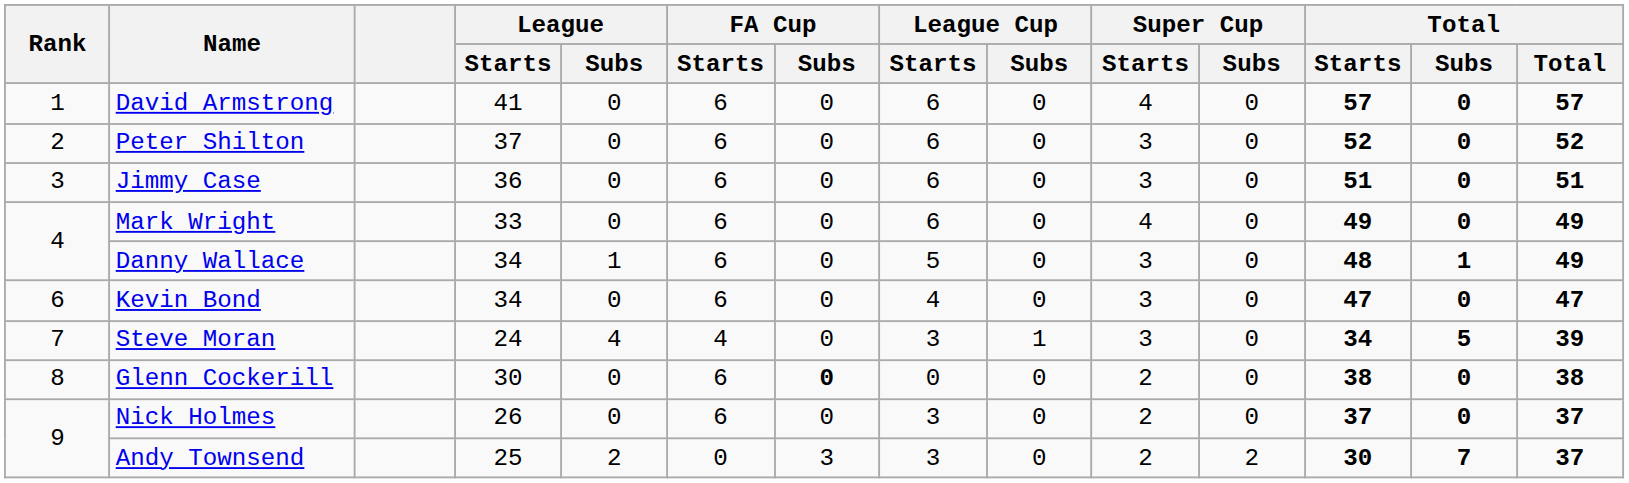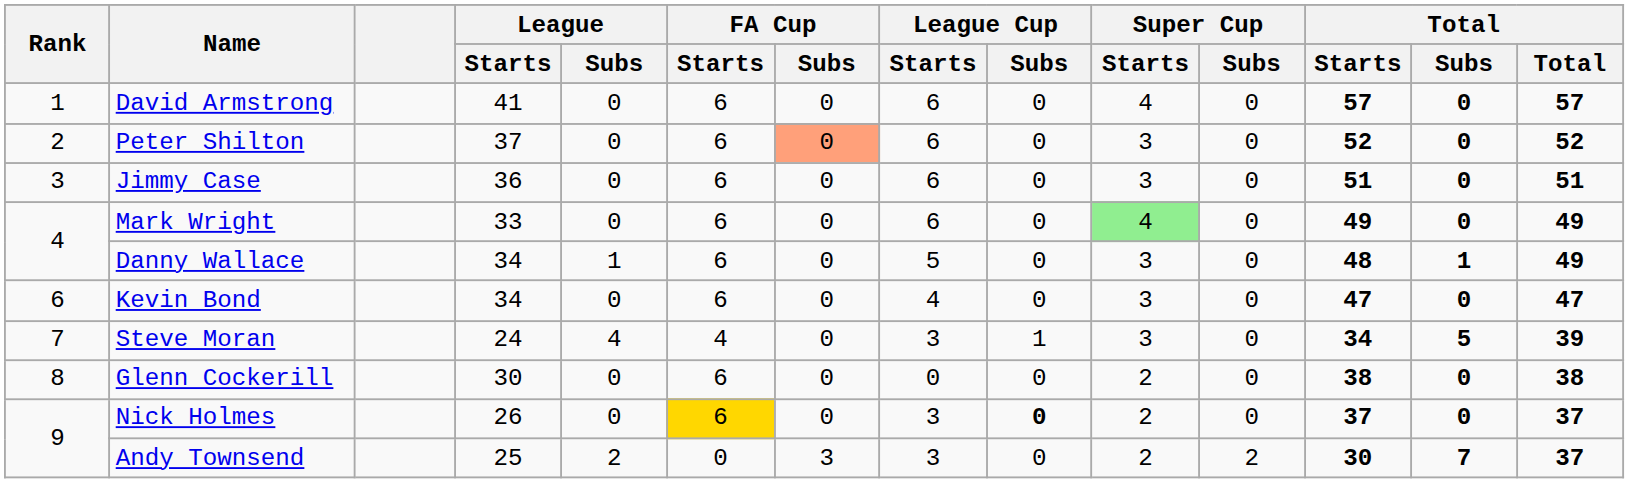(827, 143) no background -> (827, 143) lightsalmon background
(1145, 222) no background -> (1145, 222) lightgreen background
(827, 379) bold -> (827, 379) normal
(721, 419) no background -> (721, 419) gold background
(1039, 419) normal -> (1039, 419) bold
